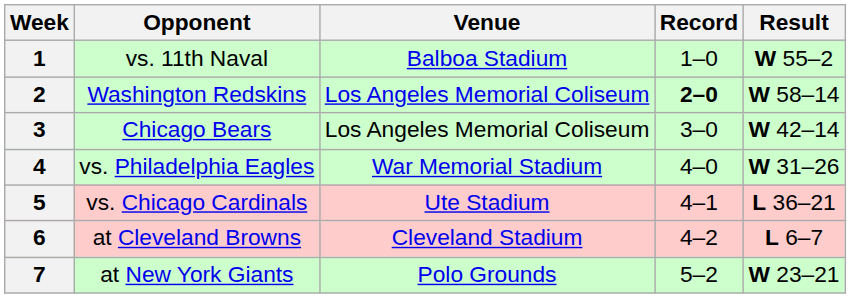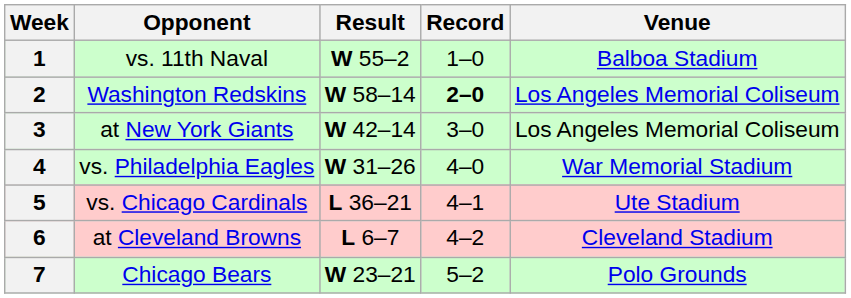columns swapped: (794, 22) <-> (487, 22)
(197, 130) Chicago Bears -> (197, 130) at New York Giants
(197, 274) at New York Giants -> (197, 274) Chicago Bears
